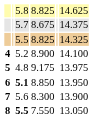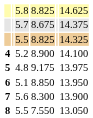(22, 82) bold -> (22, 82) normal
(22, 111) bold -> (22, 111) normal
